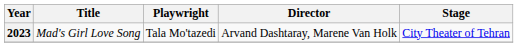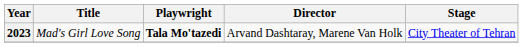(181, 32) normal -> (184, 32) bold
